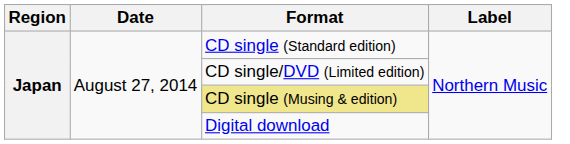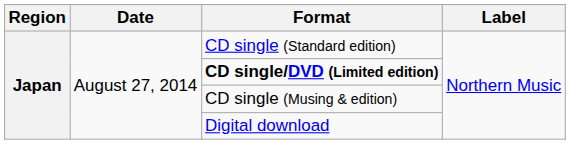(315, 71) normal -> (322, 71) bold
(301, 98) khaki background -> (301, 98) no background
